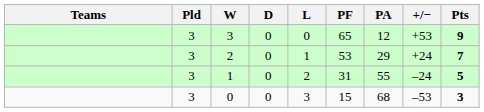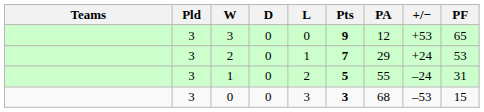columns swapped: (345, 14) <-> (460, 14)
